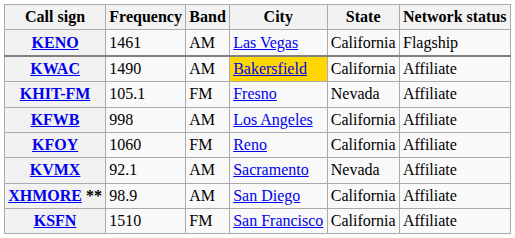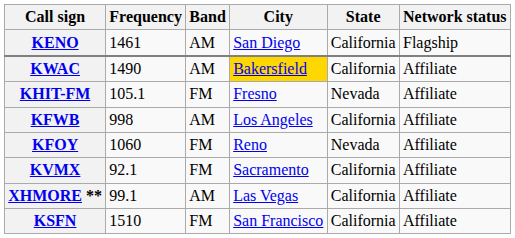(266, 42) Las Vegas -> (267, 42) San Diego
(363, 145) California -> (355, 145) Nevada
(202, 170) AM -> (201, 170) FM
(355, 170) Nevada -> (363, 170) California
(123, 195) 98.9 -> (123, 195) 99.1
(267, 195) San Diego -> (266, 195) Las Vegas
